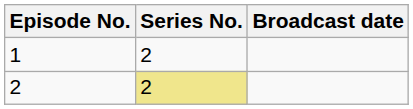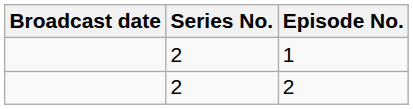columns swapped: (70, 21) <-> (328, 21)
(146, 87) khaki background -> (176, 87) no background
